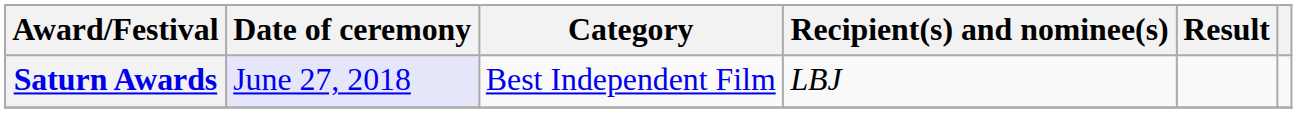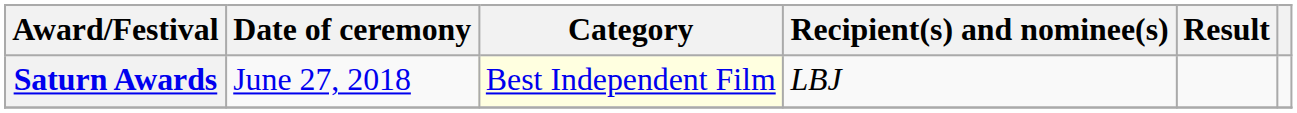(322, 80) lavender background -> (322, 80) no background
(631, 80) no background -> (631, 80) lightyellow background
